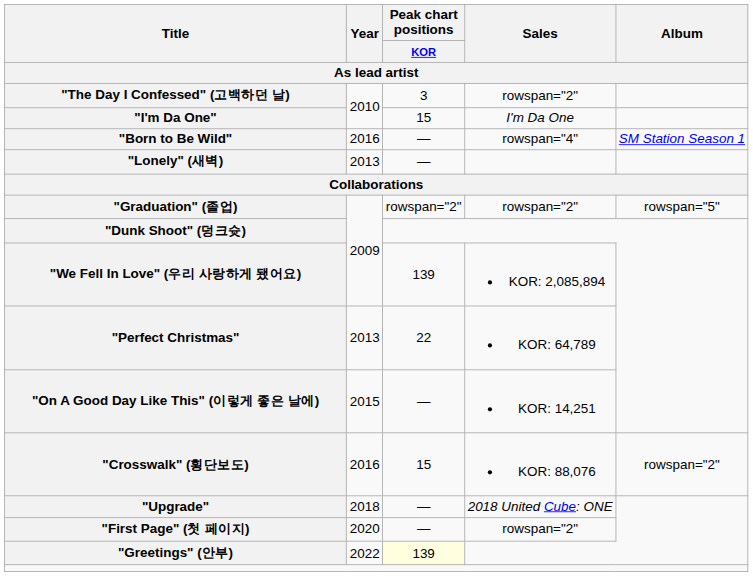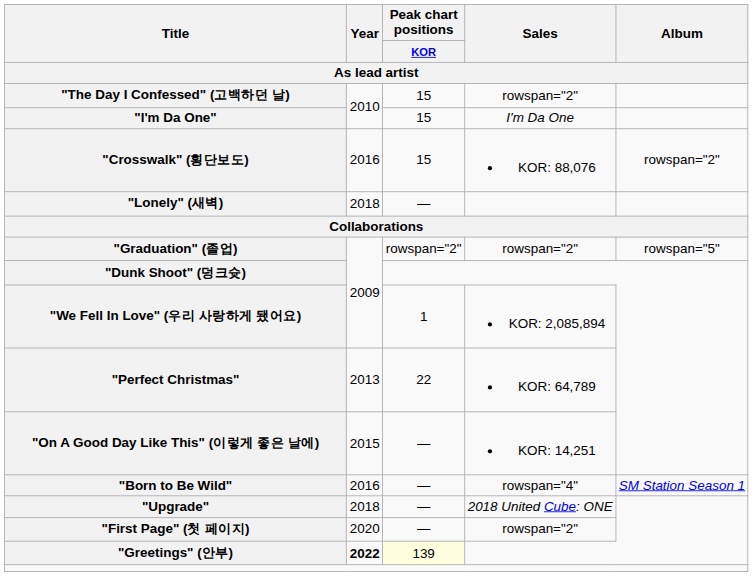(424, 95) 3 -> (424, 95) 15
rows swapped: (176, 464) <-> (176, 139)
(365, 161) 2013 -> (365, 203) 2018
(424, 274) 139 -> (424, 316) 1
(365, 553) normal -> (365, 553) bold
